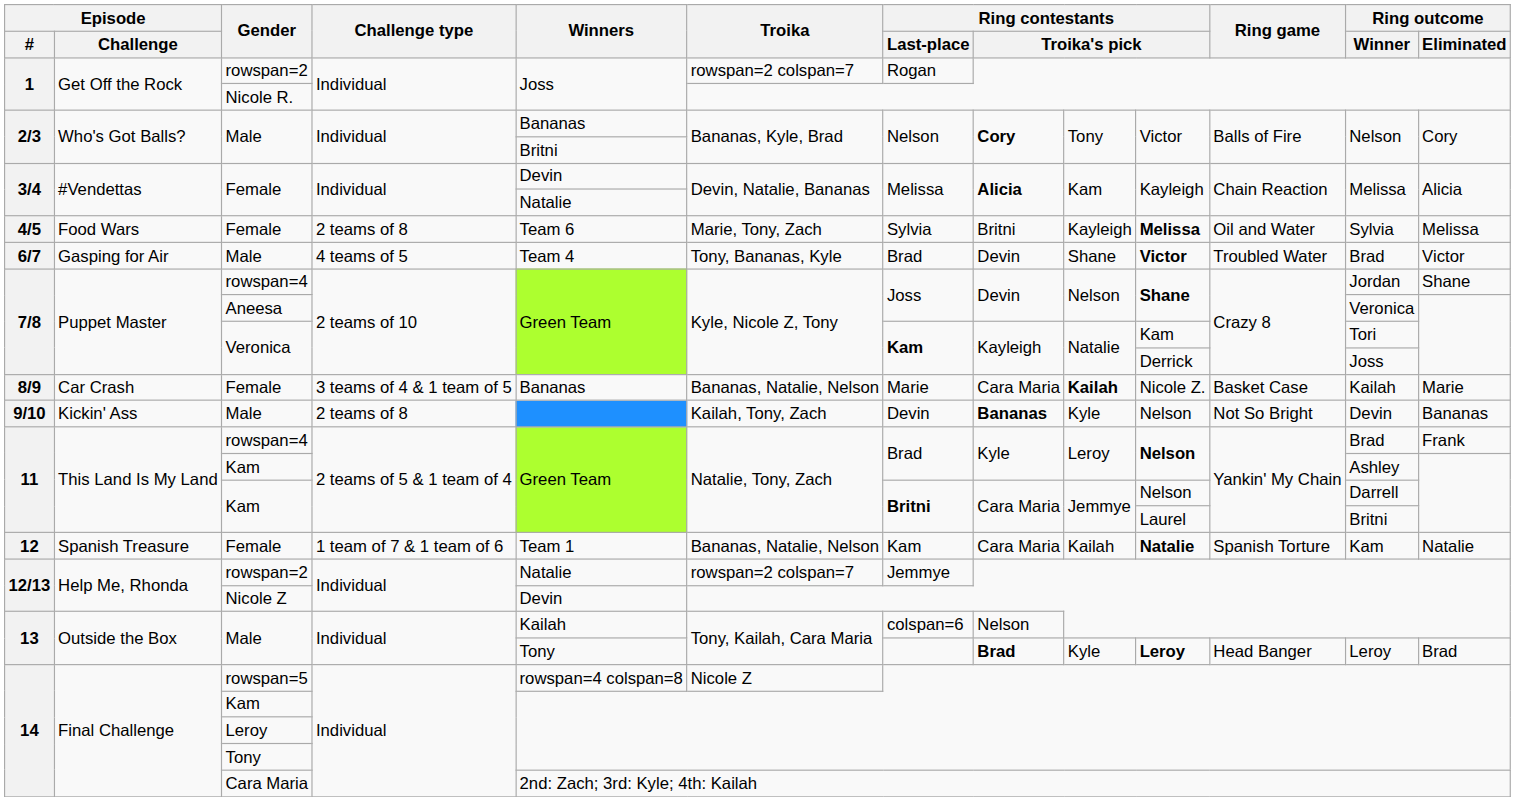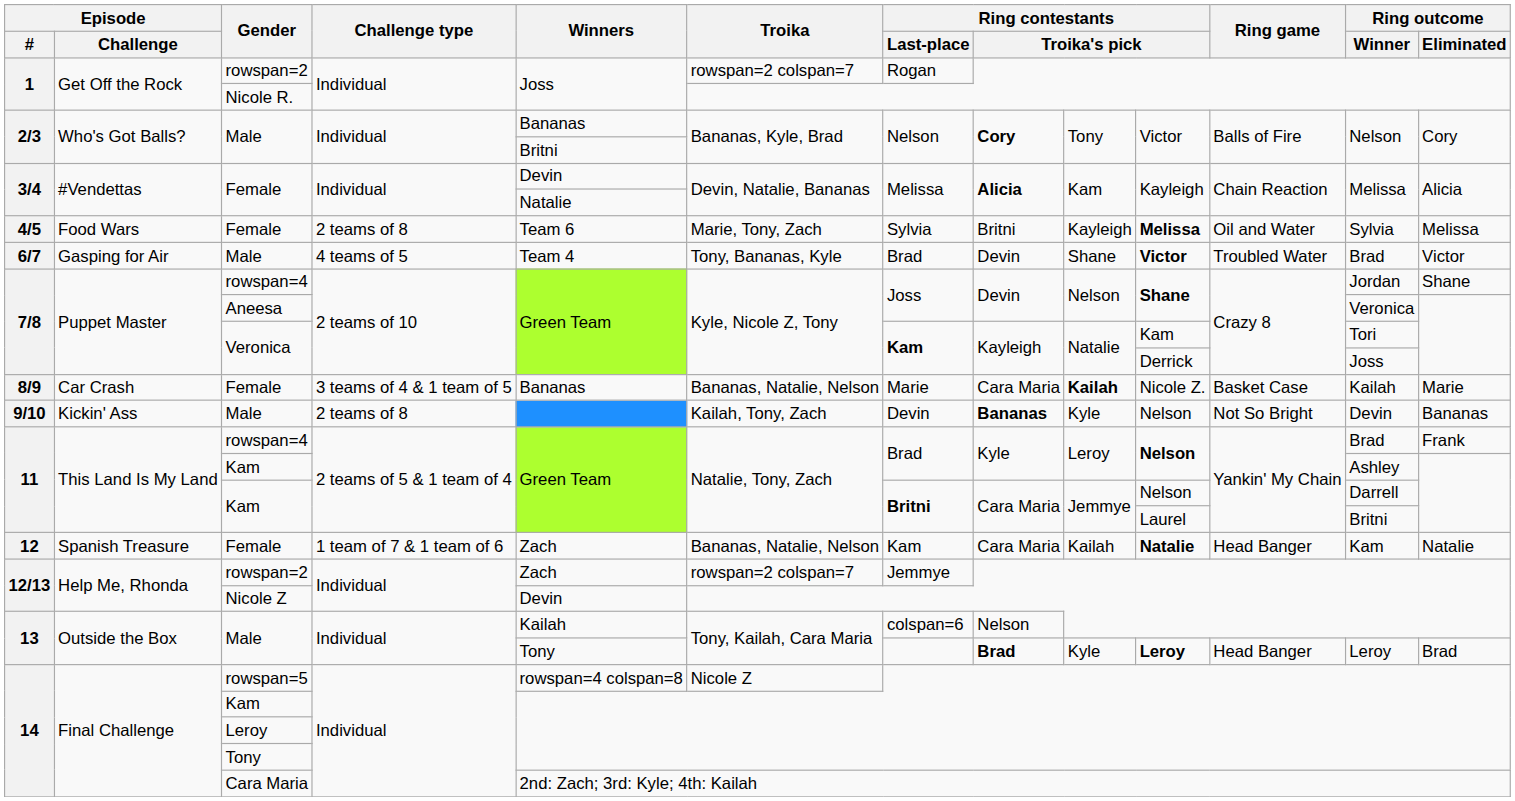(547, 546) Team 1 -> (538, 546) Zach
(1272, 546) Spanish Torture -> (1263, 546) Head Banger
(546, 572) Natalie -> (538, 572) Zach
